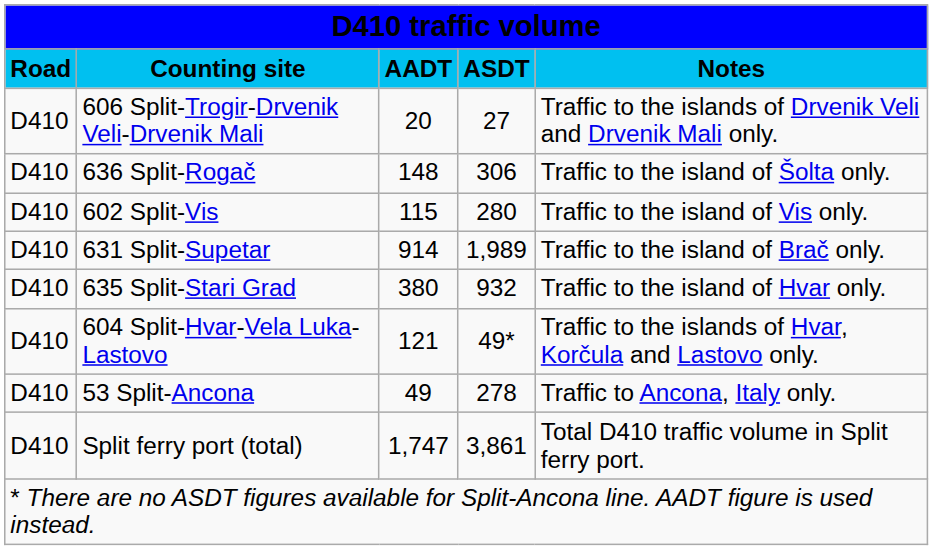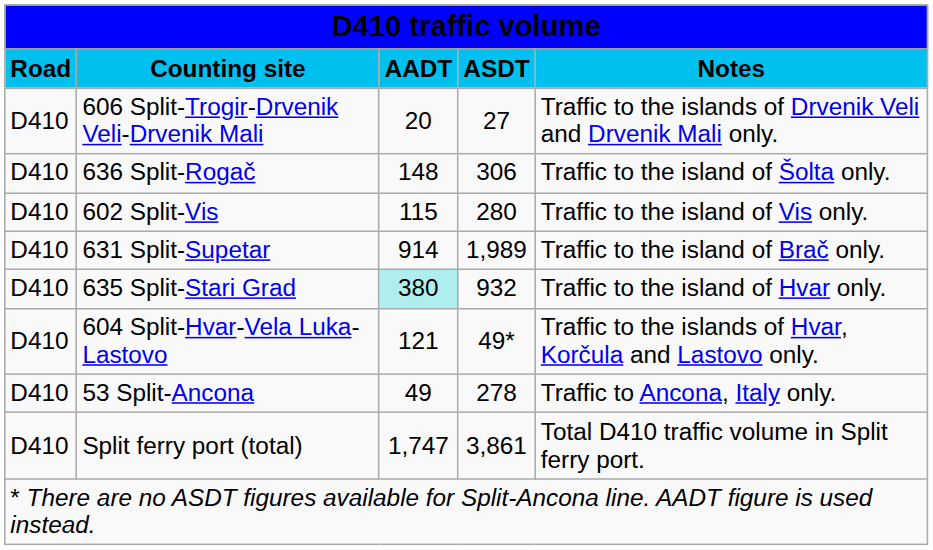(418, 288) no background -> (418, 288) paleturquoise background
